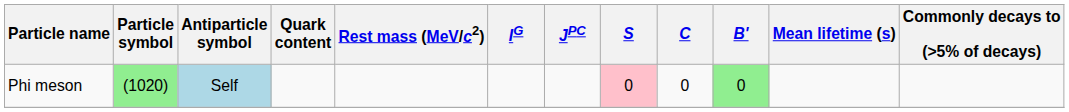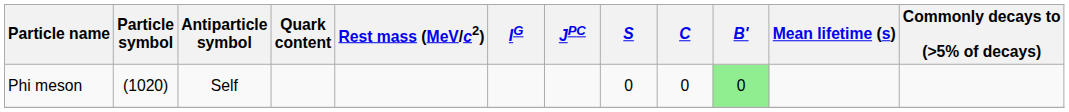(146, 85) lightgreen background -> (146, 85) no background
(224, 85) lightblue background -> (224, 85) no background
(629, 85) pink background -> (629, 85) no background
